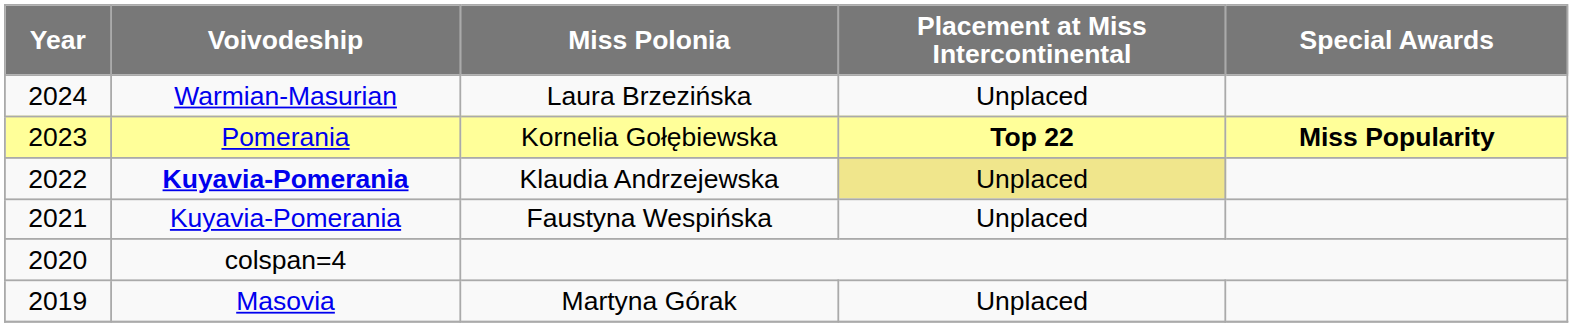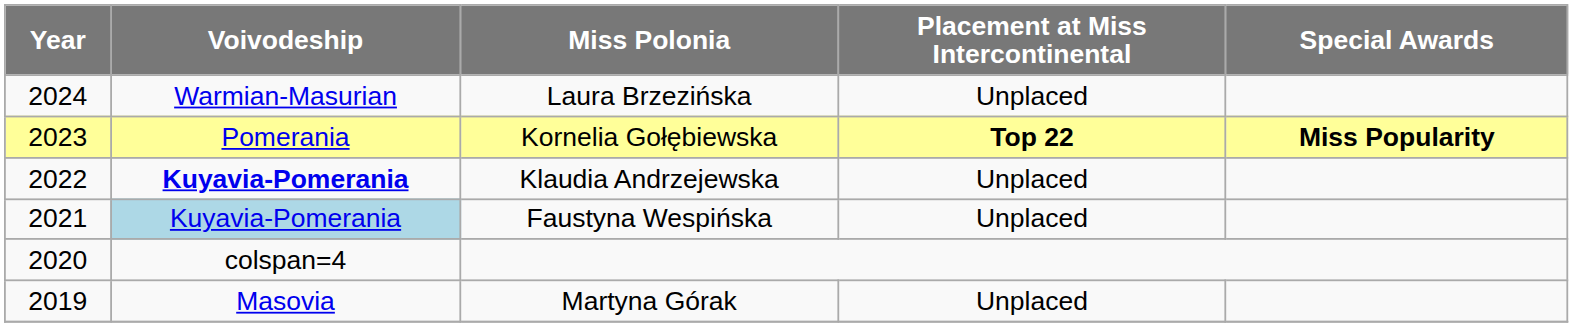(1032, 178) khaki background -> (1032, 178) no background
(286, 219) no background -> (286, 219) lightblue background
